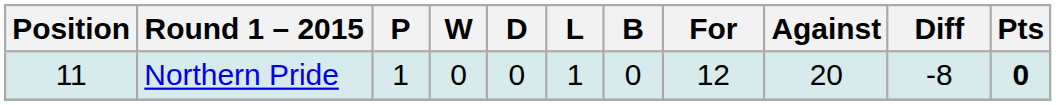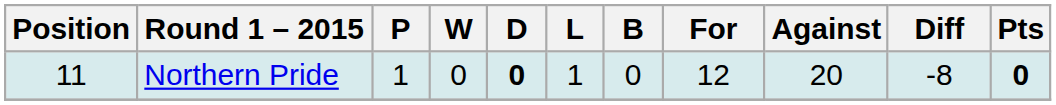(517, 75) normal -> (517, 75) bold
